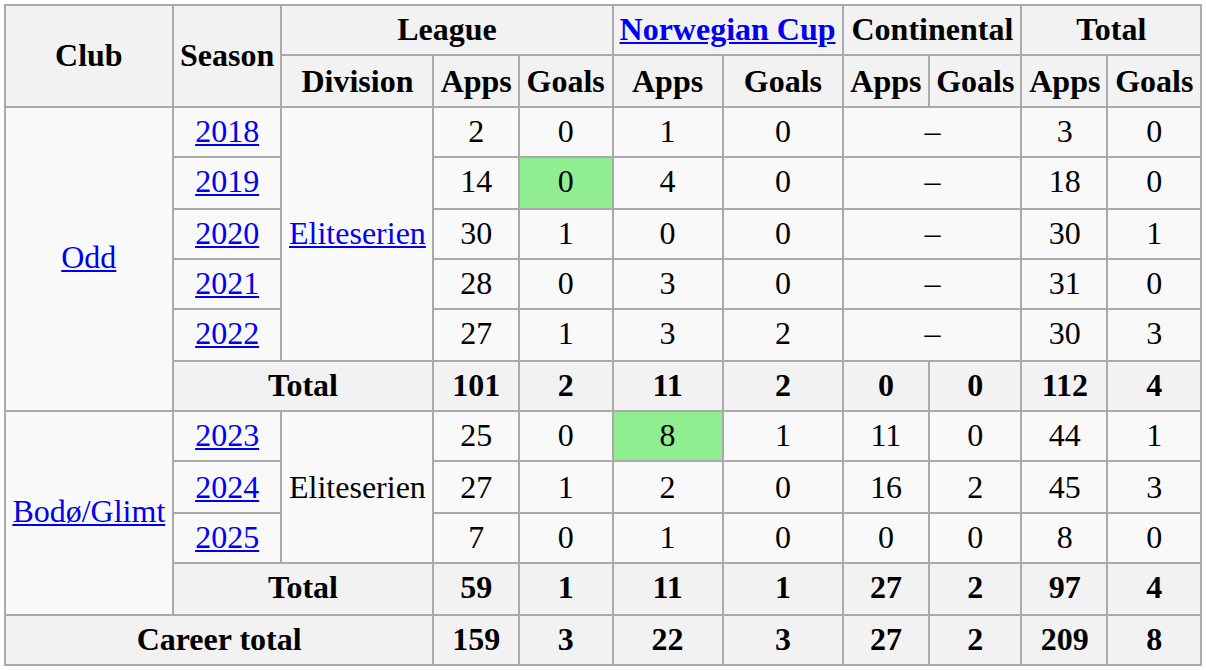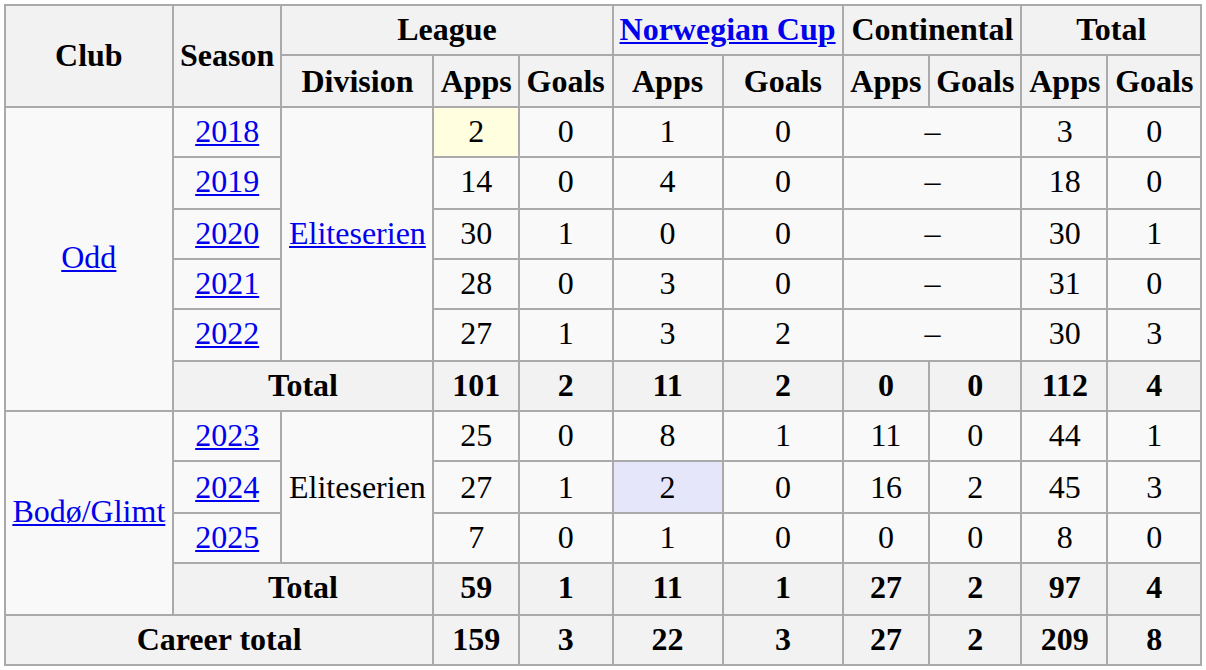(476, 131) no background -> (476, 131) lightyellow background
(566, 182) lightgreen background -> (566, 182) no background
(668, 435) lightgreen background -> (668, 435) no background
(668, 486) no background -> (668, 486) lavender background
